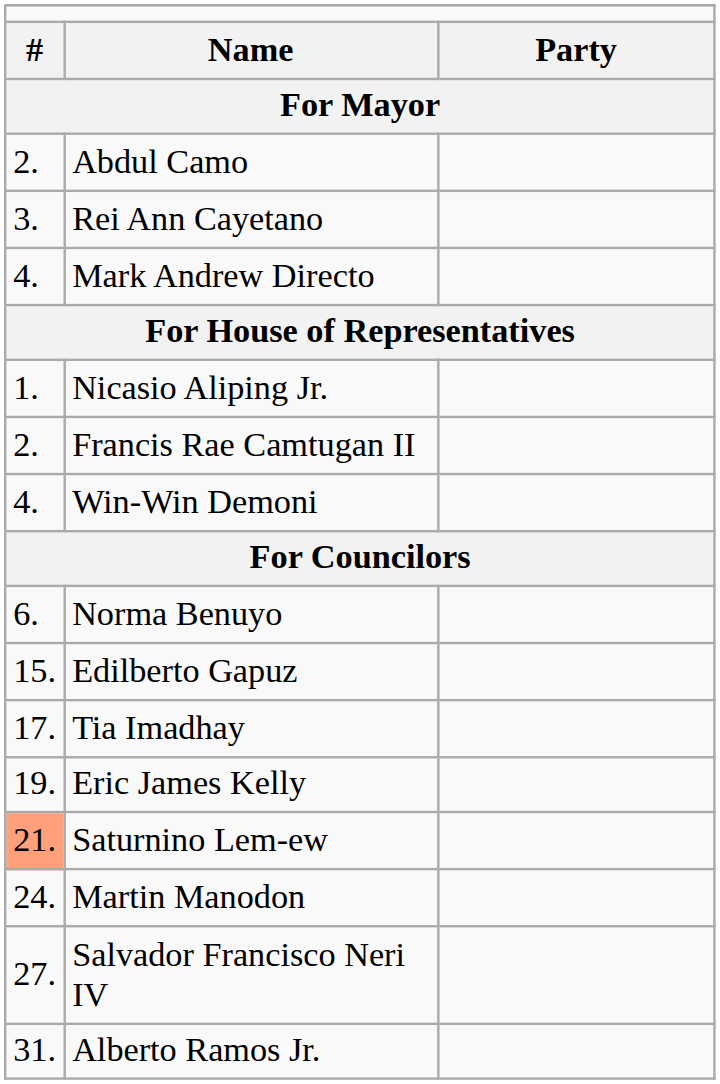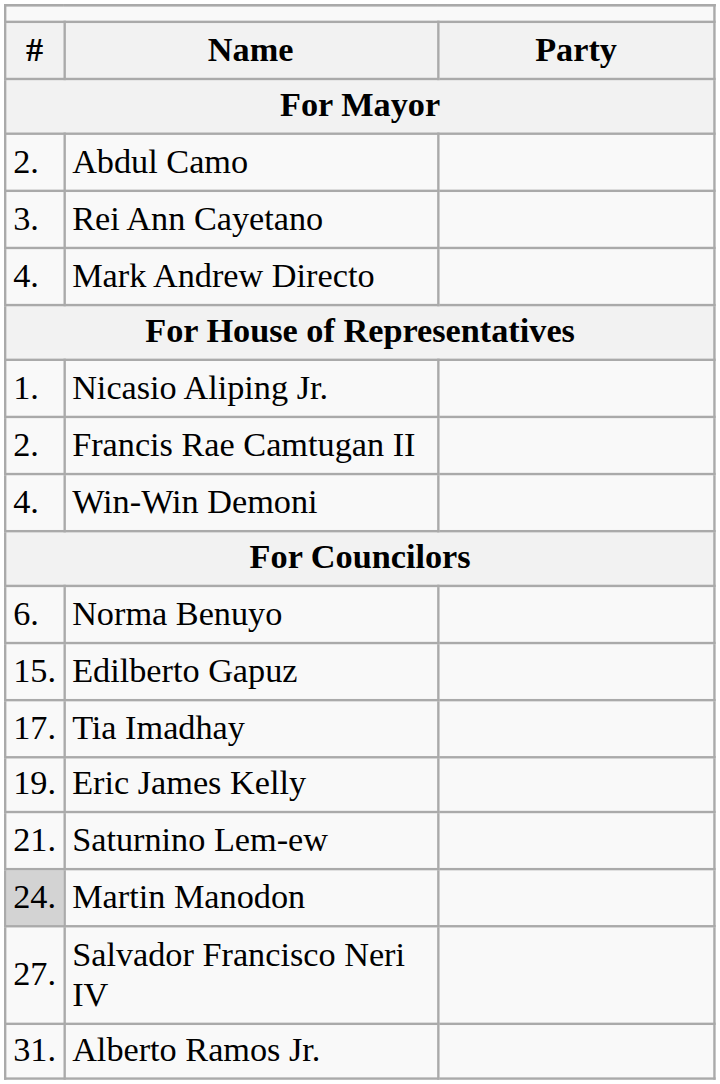(35, 840) lightsalmon background -> (35, 840) no background
(35, 897) no background -> (35, 897) lightgrey background
